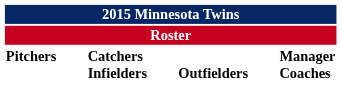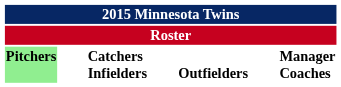(31, 56) no background -> (31, 56) lightgreen background
